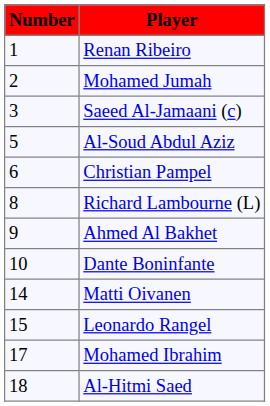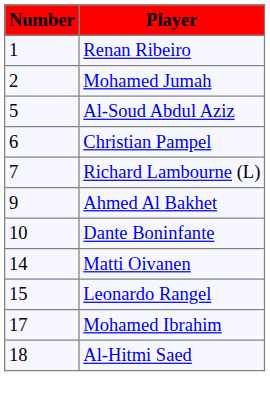- row: (163, 111)
(14, 202) 8 -> (14, 172) 7
